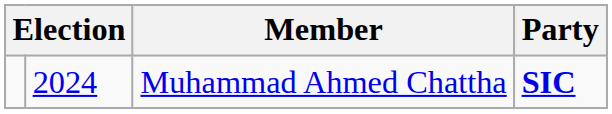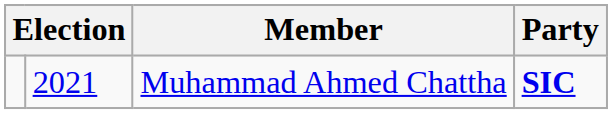(65, 81) 2024 -> (65, 81) 2021
